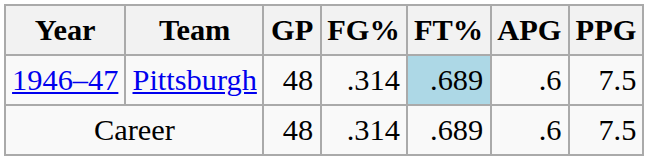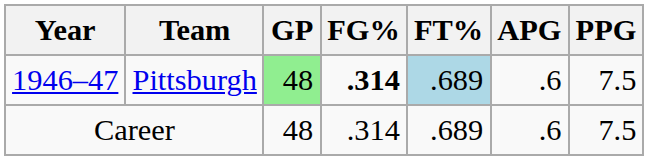(298, 79) no background -> (298, 79) lightgreen background
(373, 79) normal -> (373, 79) bold
